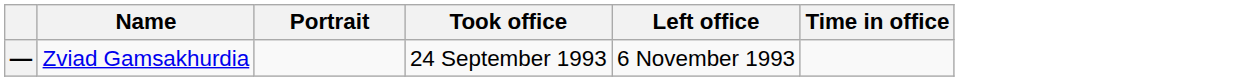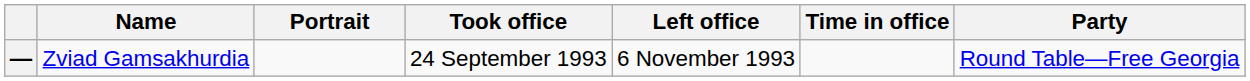+ column: (1100, 22)
